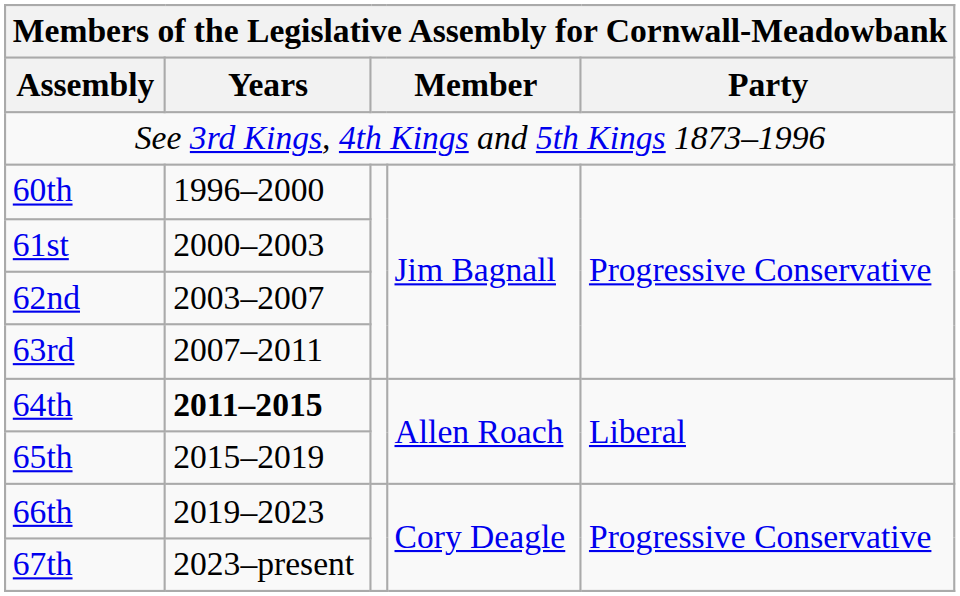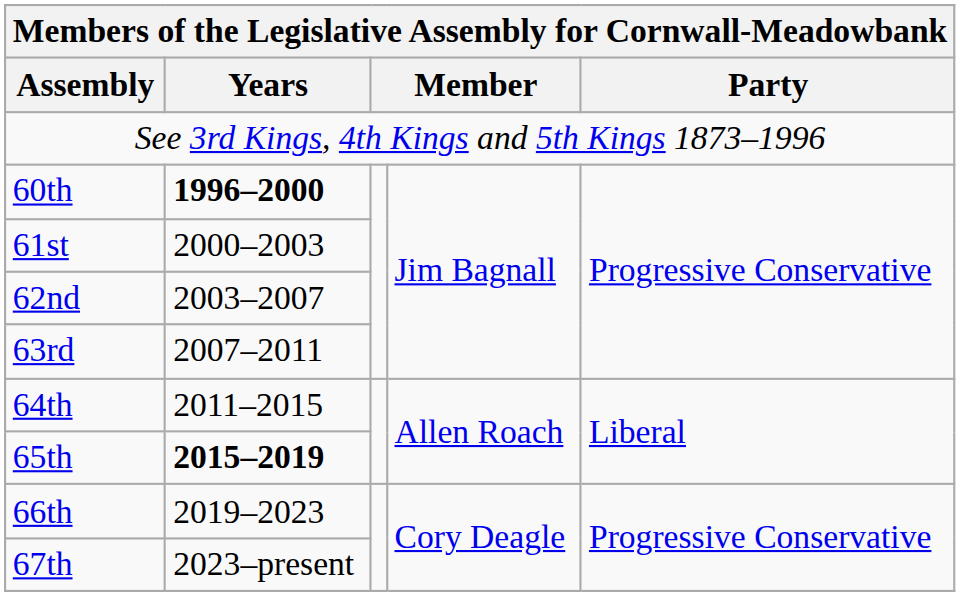(249, 191) normal -> (249, 191) bold
(248, 404) bold -> (248, 404) normal
(249, 457) normal -> (249, 457) bold
